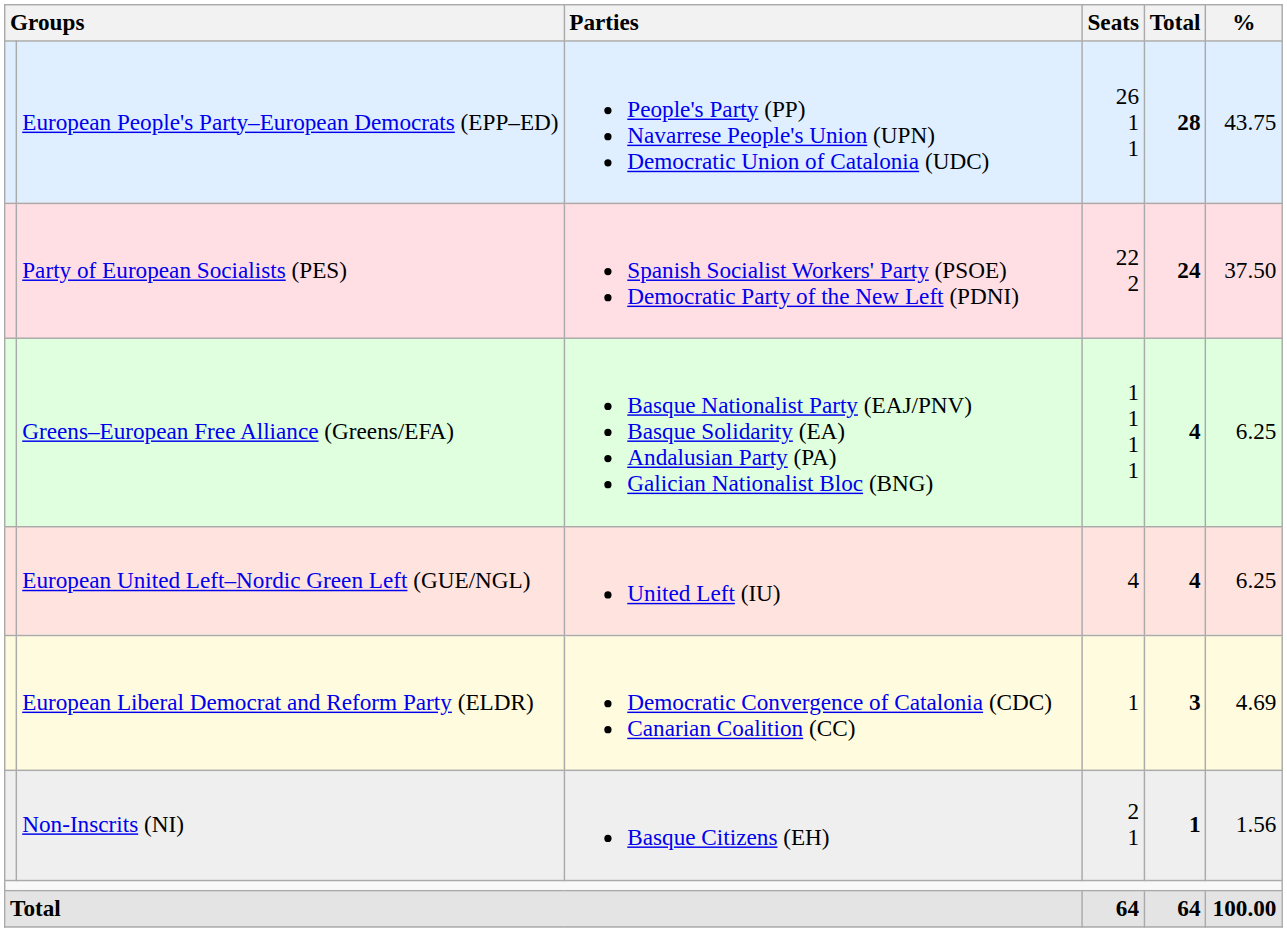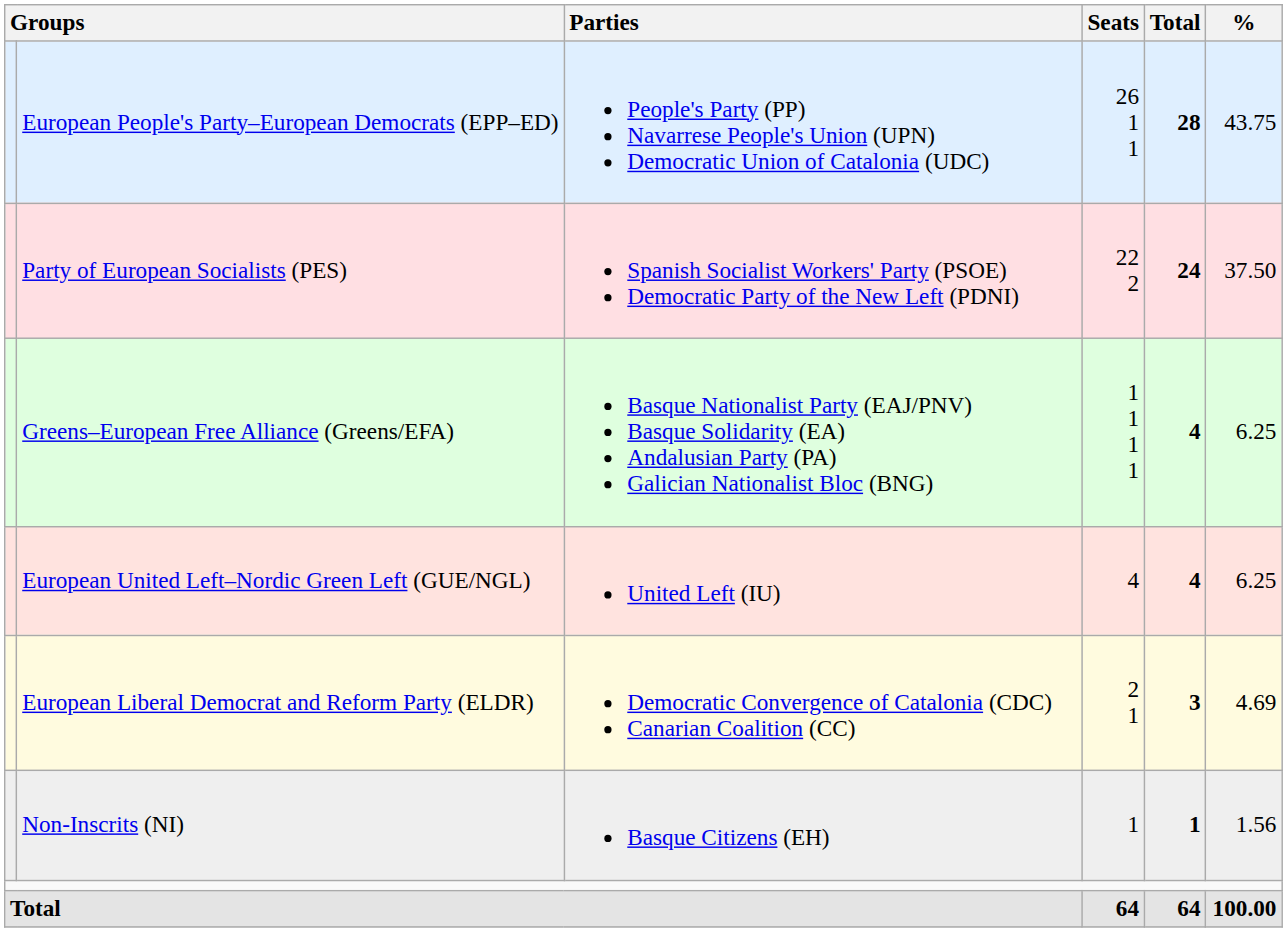(1133, 702) 1 -> (1133, 702) 2 1
(1133, 825) 2 1 -> (1133, 825) 1
